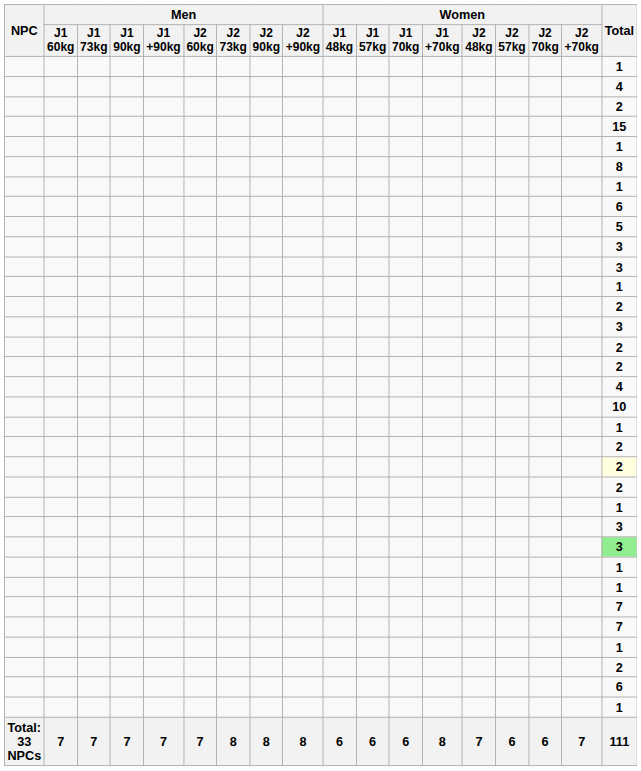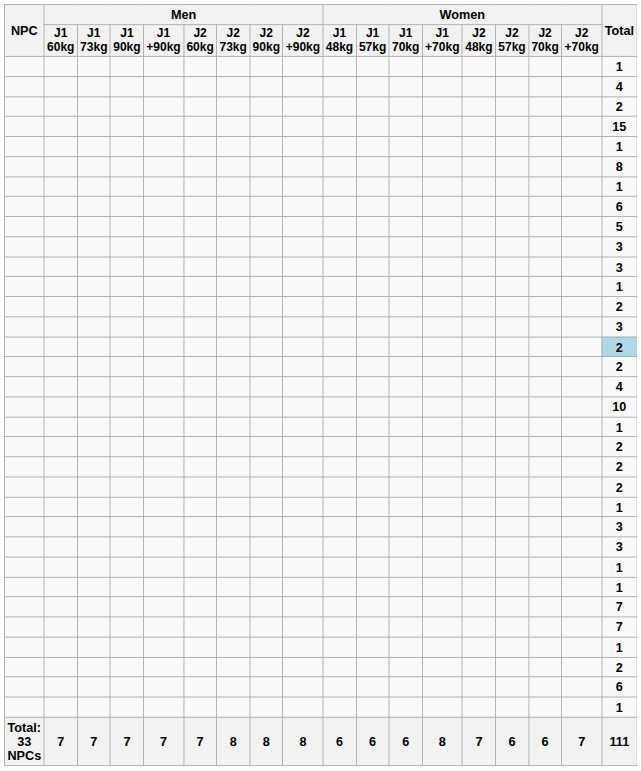(619, 347) no background -> (619, 347) lightblue background
(619, 467) lightyellow background -> (619, 467) no background
(619, 547) lightgreen background -> (619, 547) no background
